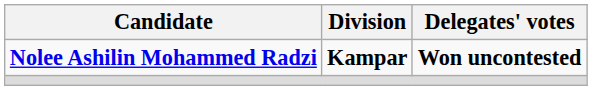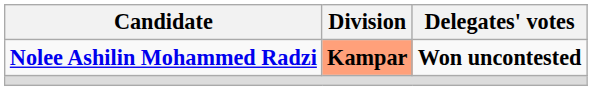(367, 57) no background -> (367, 57) lightsalmon background
